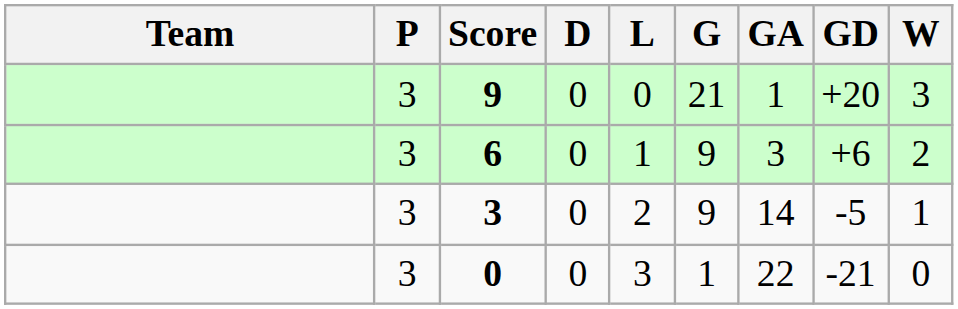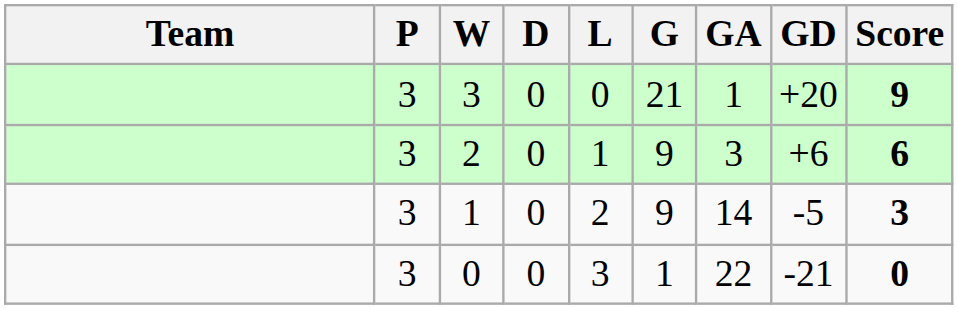columns swapped: (921, 34) <-> (493, 34)
